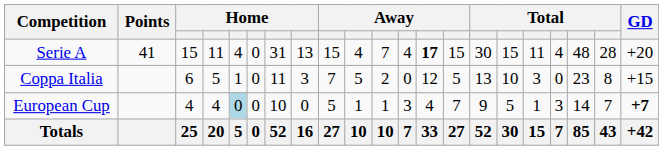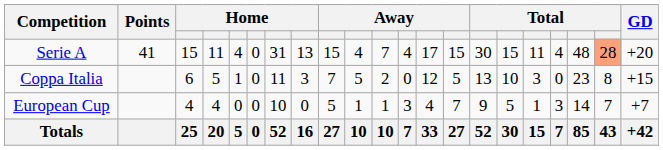(430, 52) bold -> (430, 52) normal
(608, 52) no background -> (608, 52) lightsalmon background
(238, 105) lightblue background -> (238, 105) no background
(640, 105) bold -> (640, 105) normal
